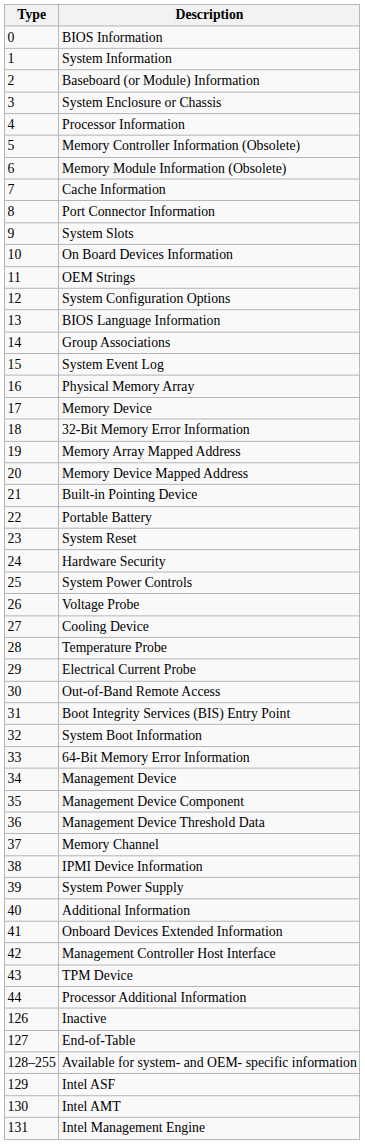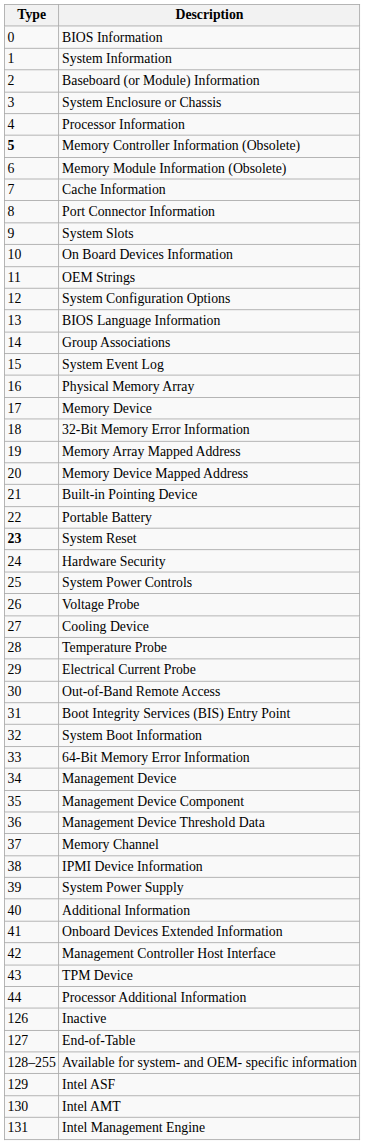(11, 146) normal -> (11, 146) bold
(14, 539) normal -> (14, 539) bold
